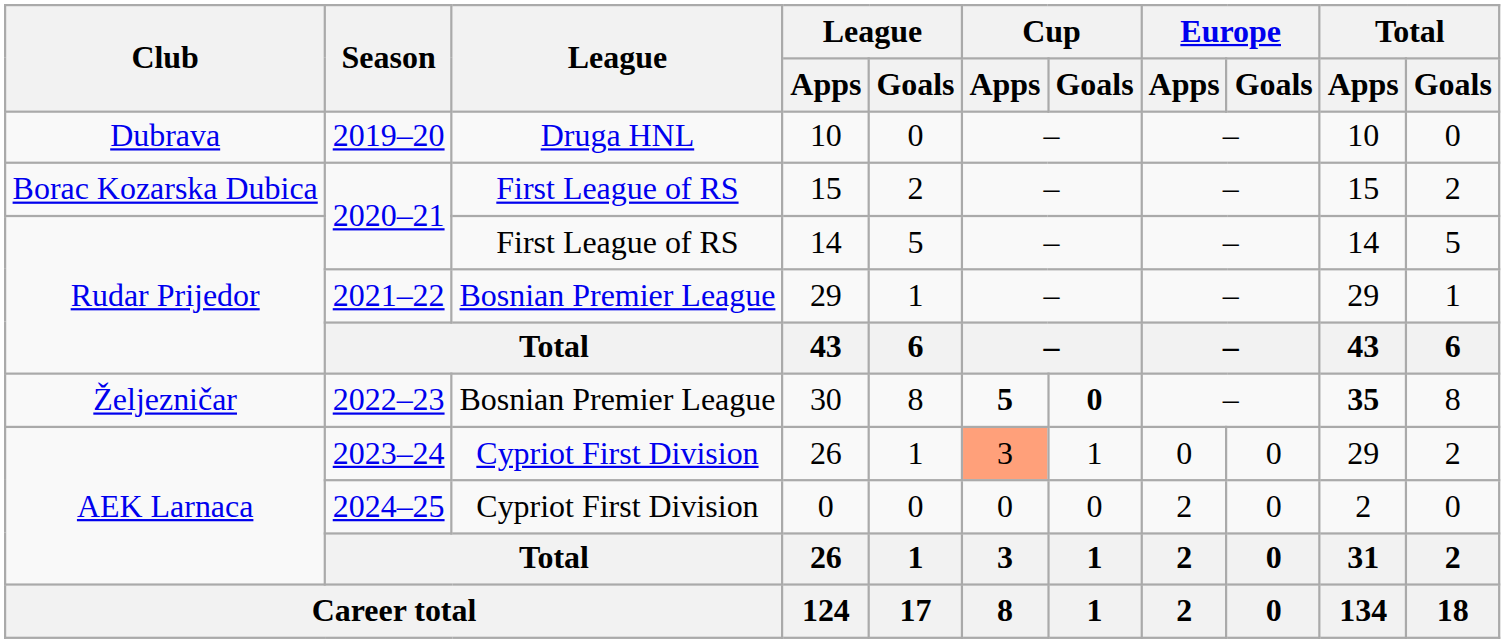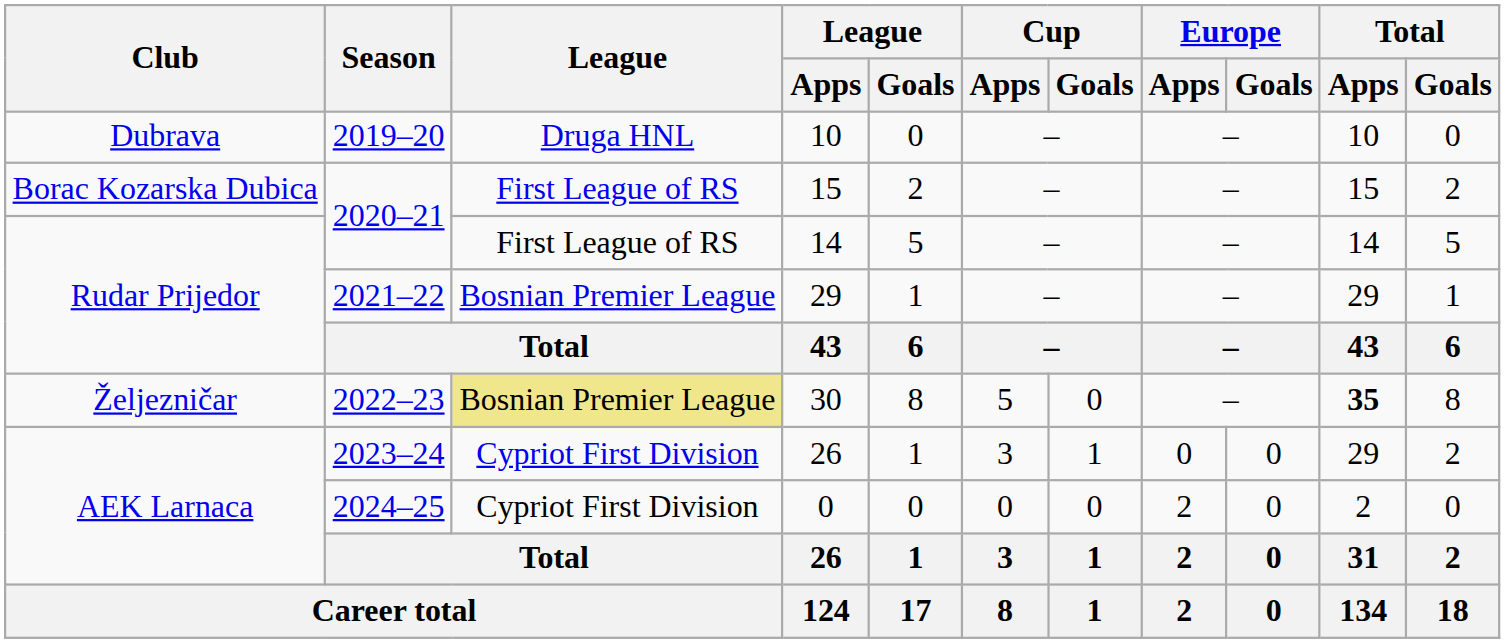(617, 400) no background -> (617, 400) khaki background
(1005, 400) bold -> (1005, 400) normal
(1095, 400) bold -> (1095, 400) normal
(1005, 453) lightsalmon background -> (1005, 453) no background
